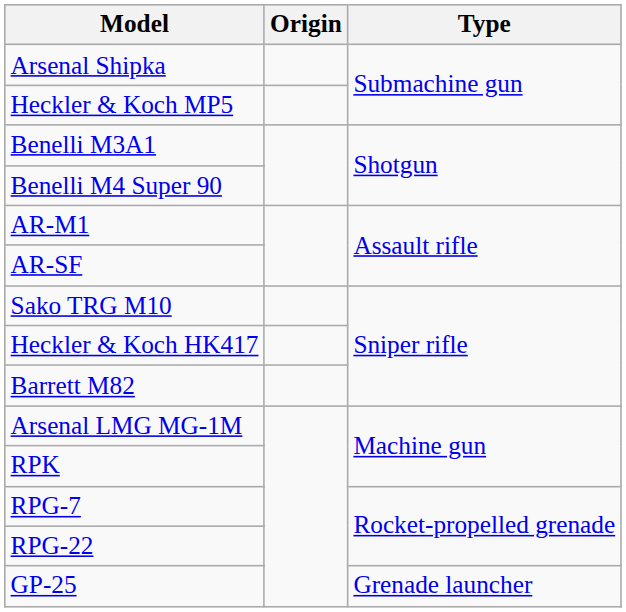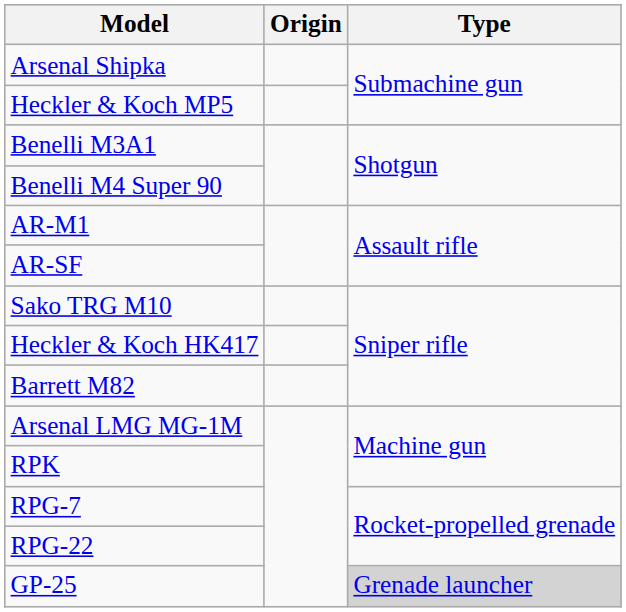(443, 585) no background -> (443, 585) lightgrey background
